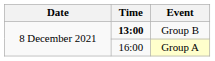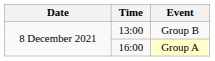(131, 30) bold -> (131, 30) normal
